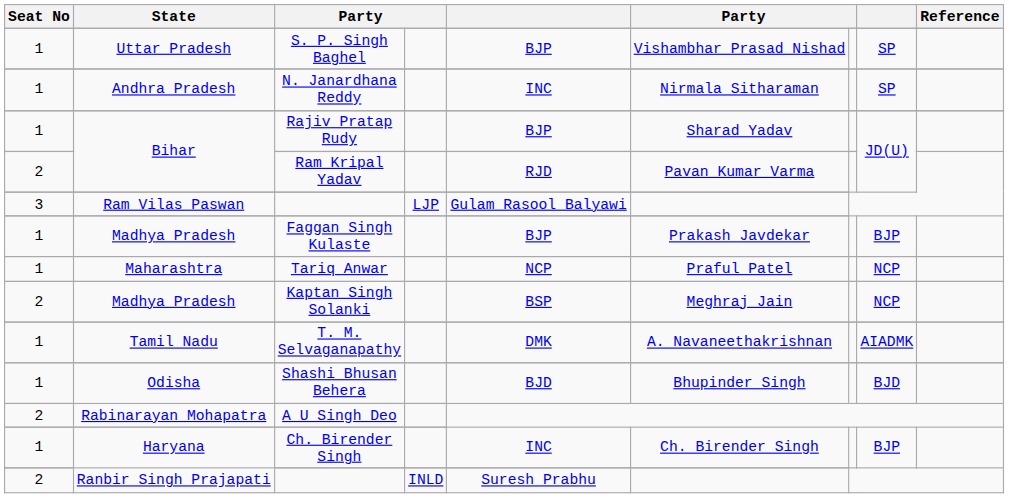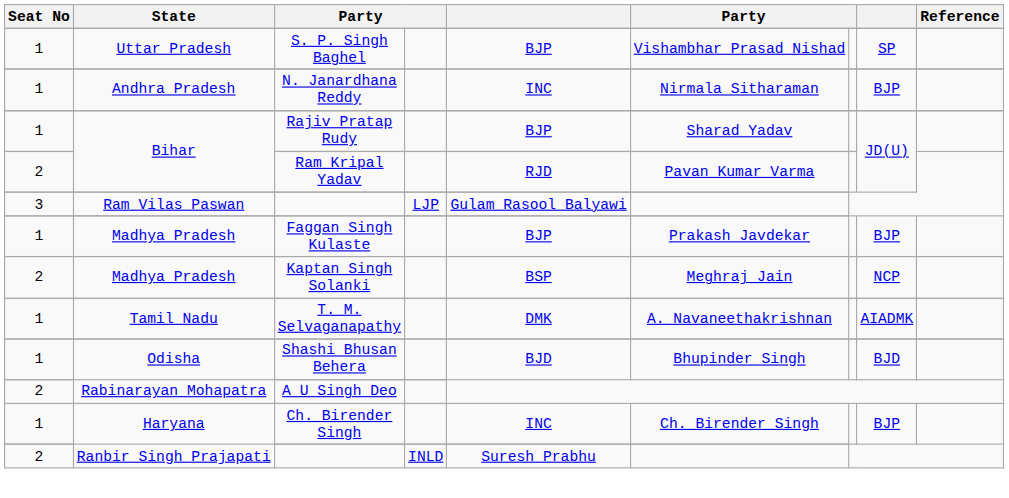(887, 90) SP -> (887, 90) BJP
- row: (174, 269)
